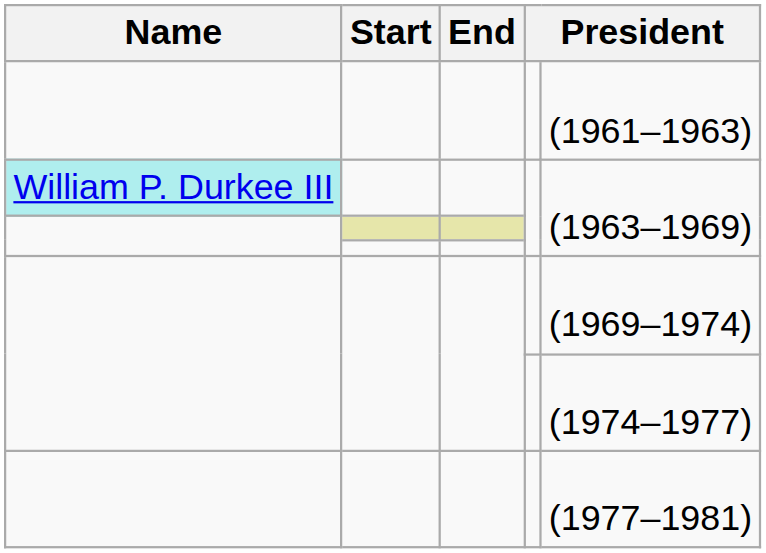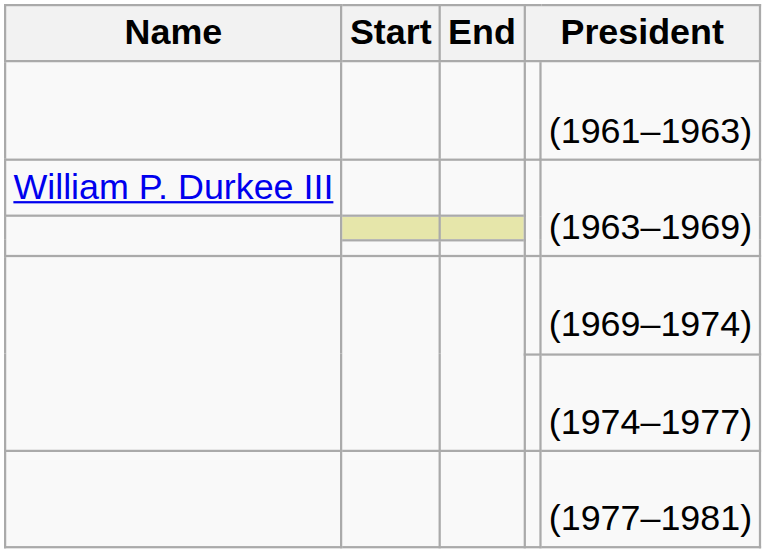(173, 186) paleturquoise background -> (173, 186) no background
